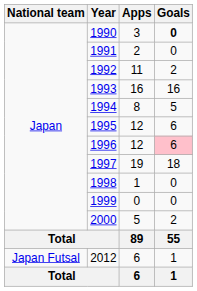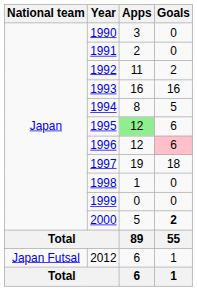(174, 32) bold -> (174, 32) normal
(137, 126) no background -> (137, 126) lightgreen background
(174, 220) normal -> (174, 220) bold
